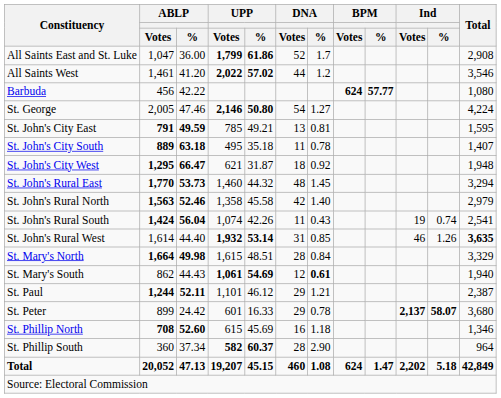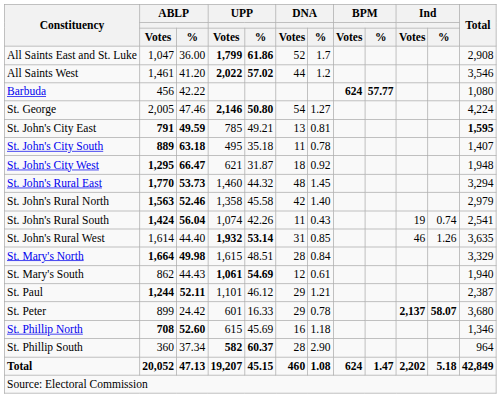(481, 128) normal -> (481, 128) bold
(481, 238) bold -> (481, 238) normal
(321, 274) bold -> (321, 274) normal
